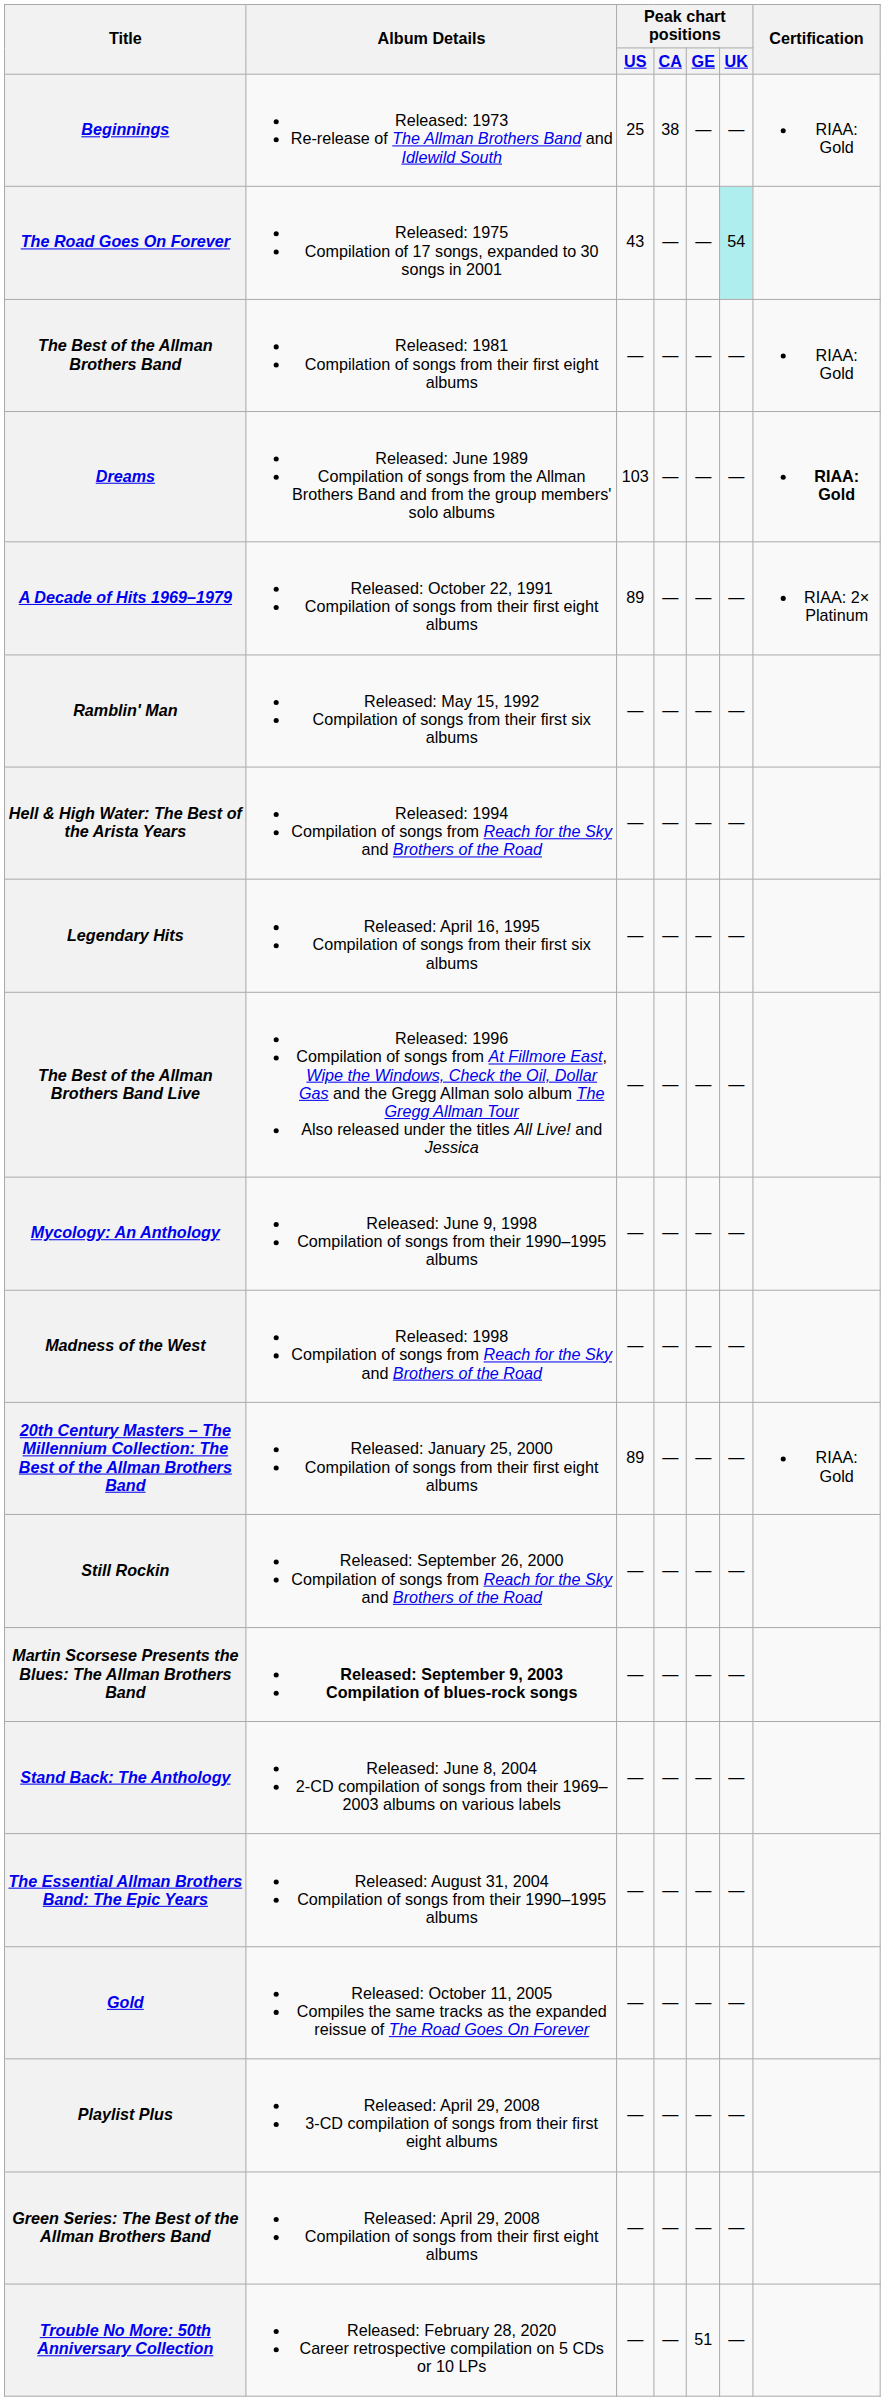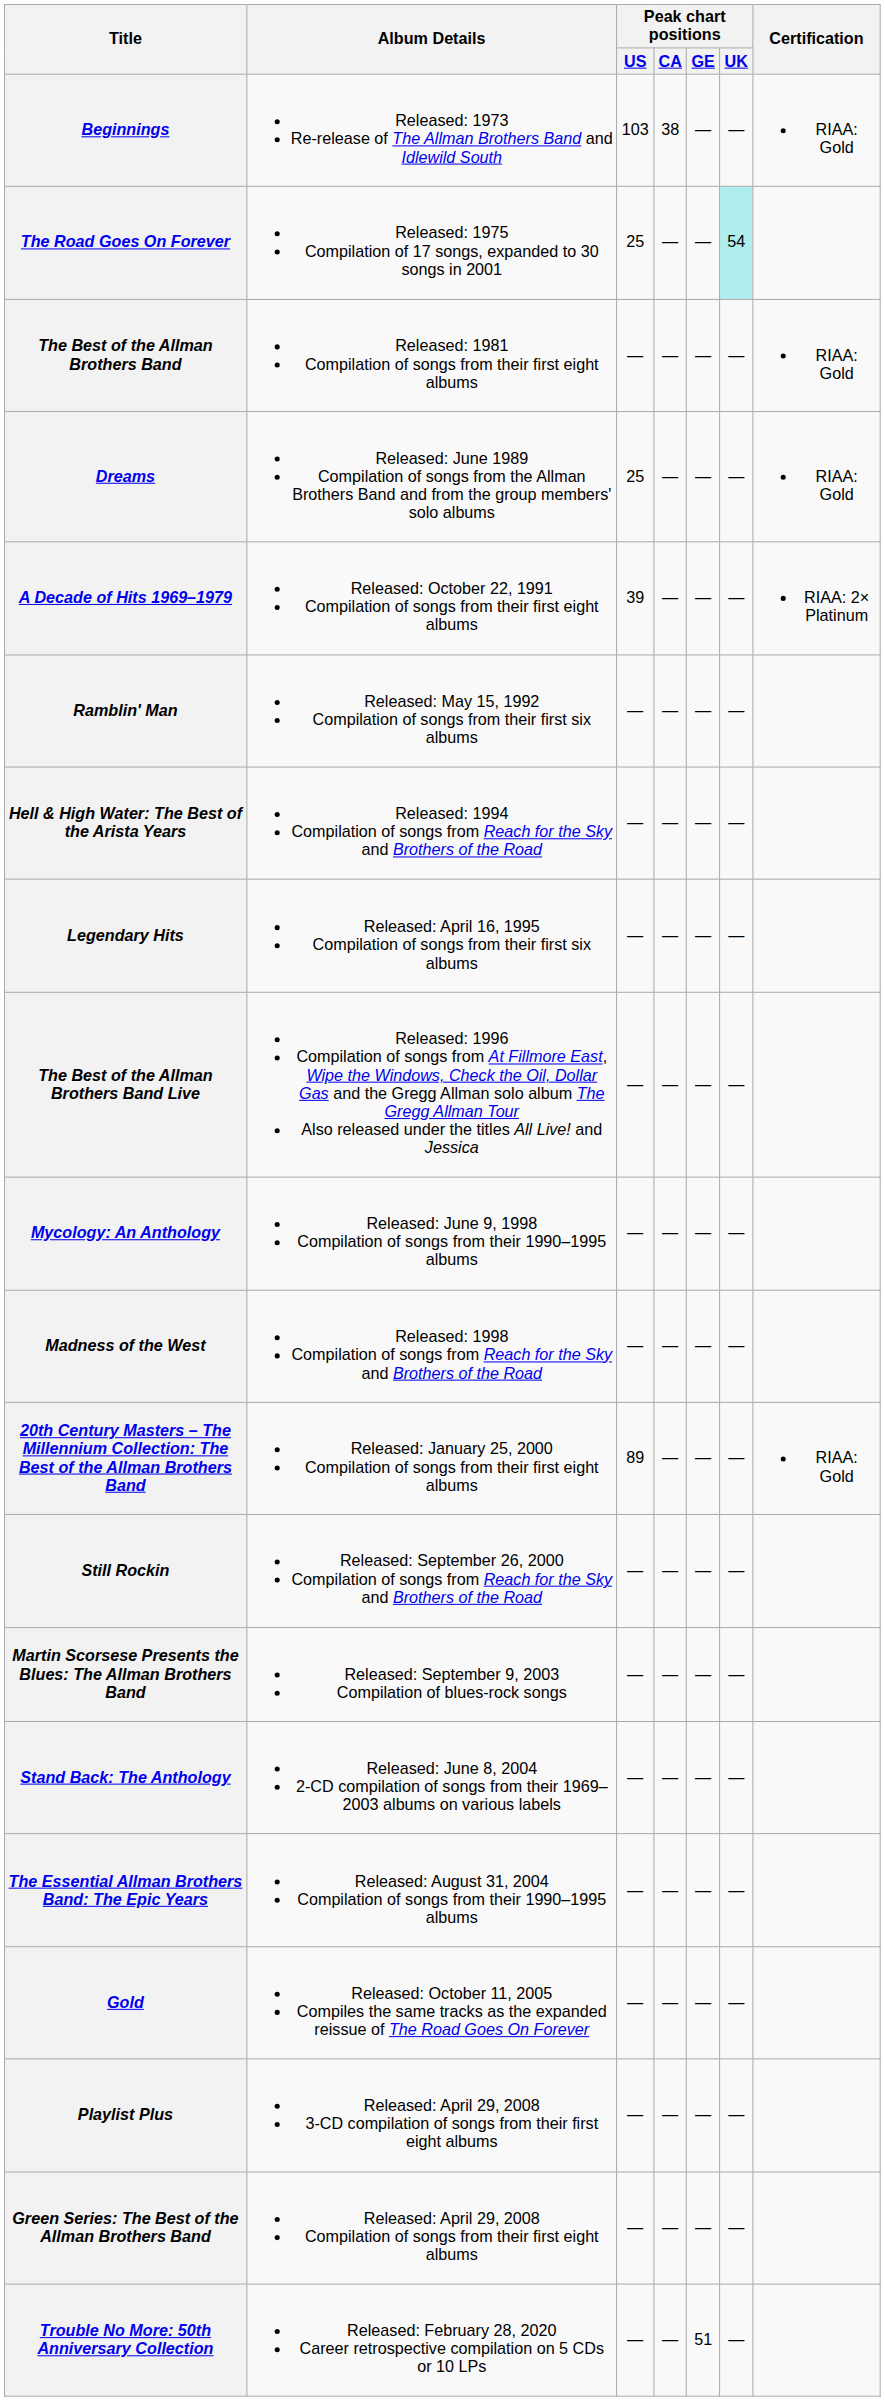(635, 130) 25 -> (635, 130) 103
(635, 242) 43 -> (635, 242) 25
(635, 476) 103 -> (635, 476) 25
(816, 486) bold -> (816, 486) normal
(635, 598) 89 -> (635, 598) 39
(431, 1683) bold -> (432, 1683) normal
